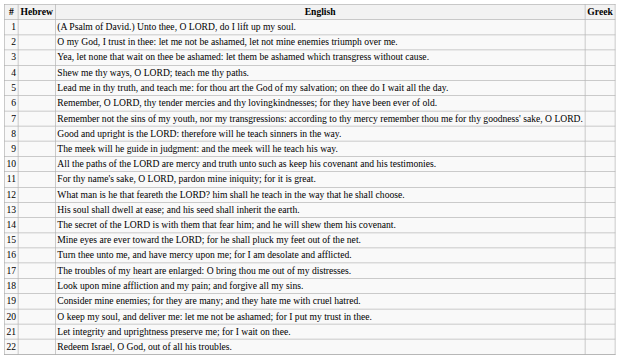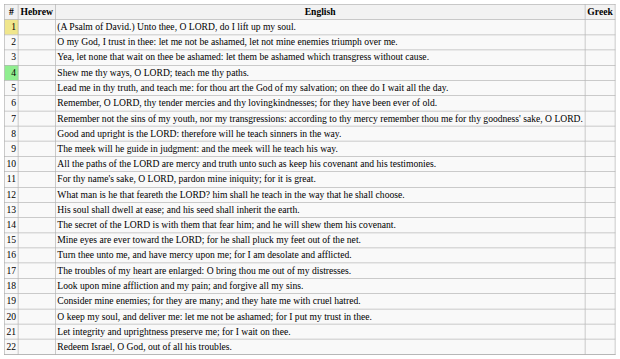(14, 27) no background -> (14, 27) khaki background
(14, 73) no background -> (14, 73) lightgreen background
